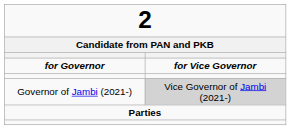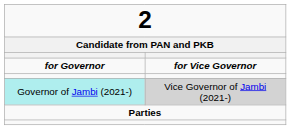(75, 92) no background -> (75, 92) paleturquoise background
